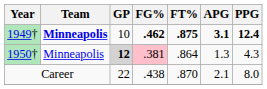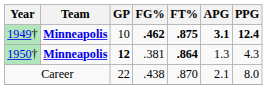(74, 54) normal -> (75, 54) bold
(124, 54) lightgrey background -> (124, 54) no background
(154, 54) pink background -> (154, 54) no background
(187, 54) normal -> (187, 54) bold
